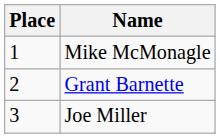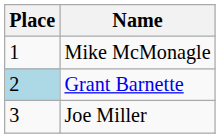(14, 84) no background -> (14, 84) lightblue background
